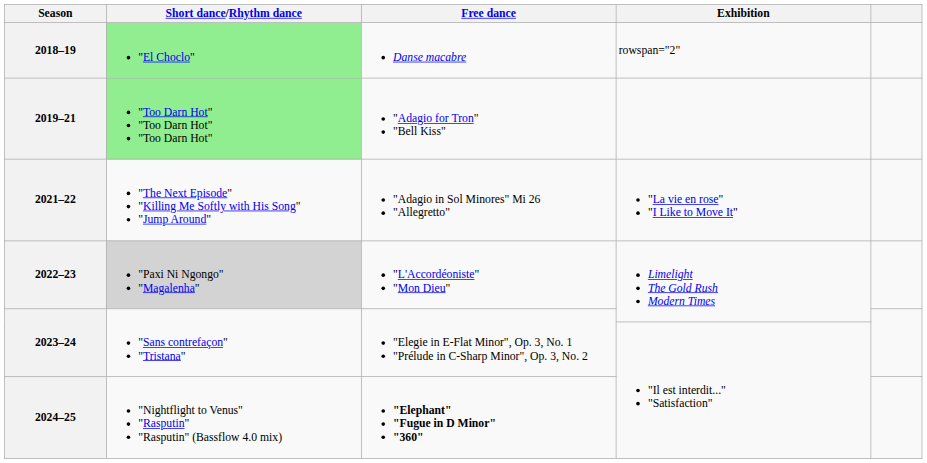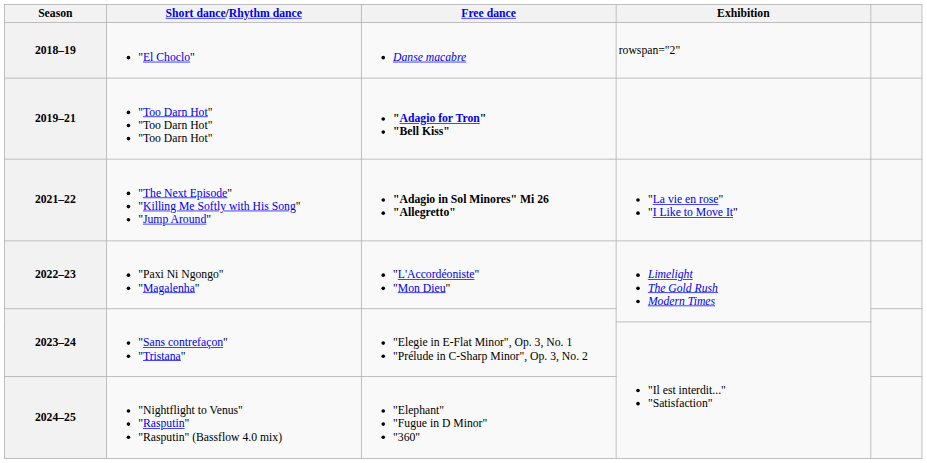(234, 57) lightgreen background -> (234, 57) no background
(234, 125) lightgreen background -> (234, 125) no background
(489, 125) normal -> (489, 125) bold
(489, 206) normal -> (489, 206) bold
(234, 281) lightgrey background -> (234, 281) no background
(489, 424) bold -> (489, 424) normal
